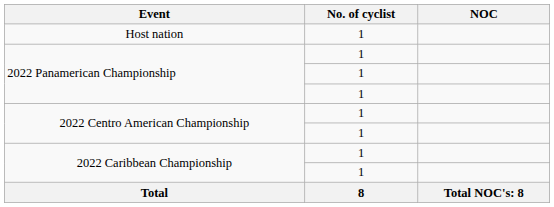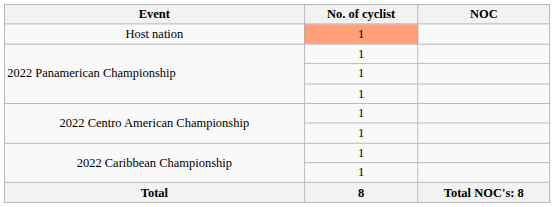(361, 34) no background -> (361, 34) lightsalmon background
